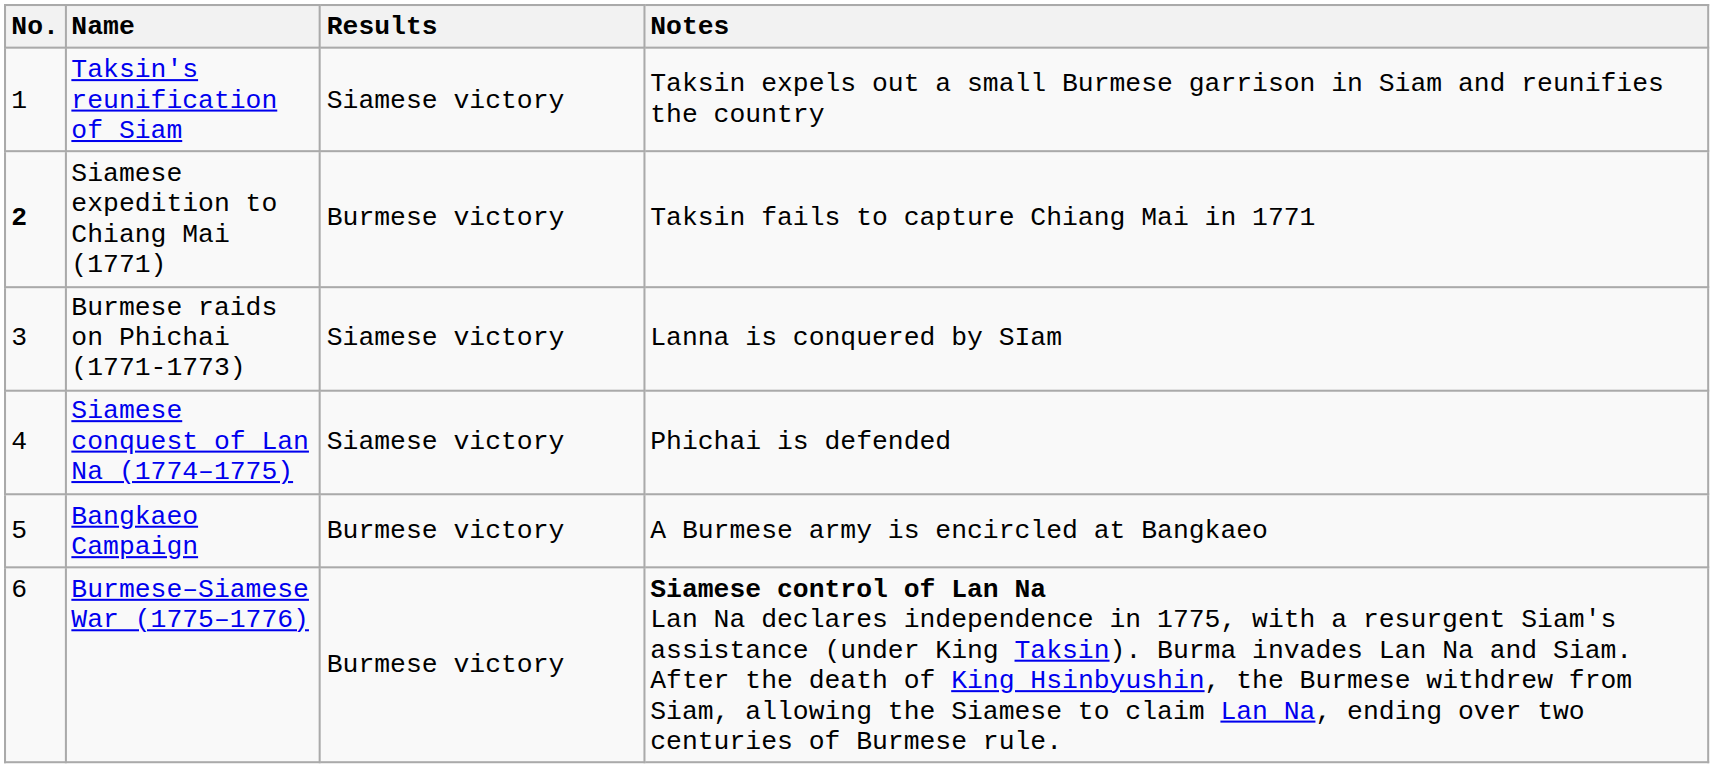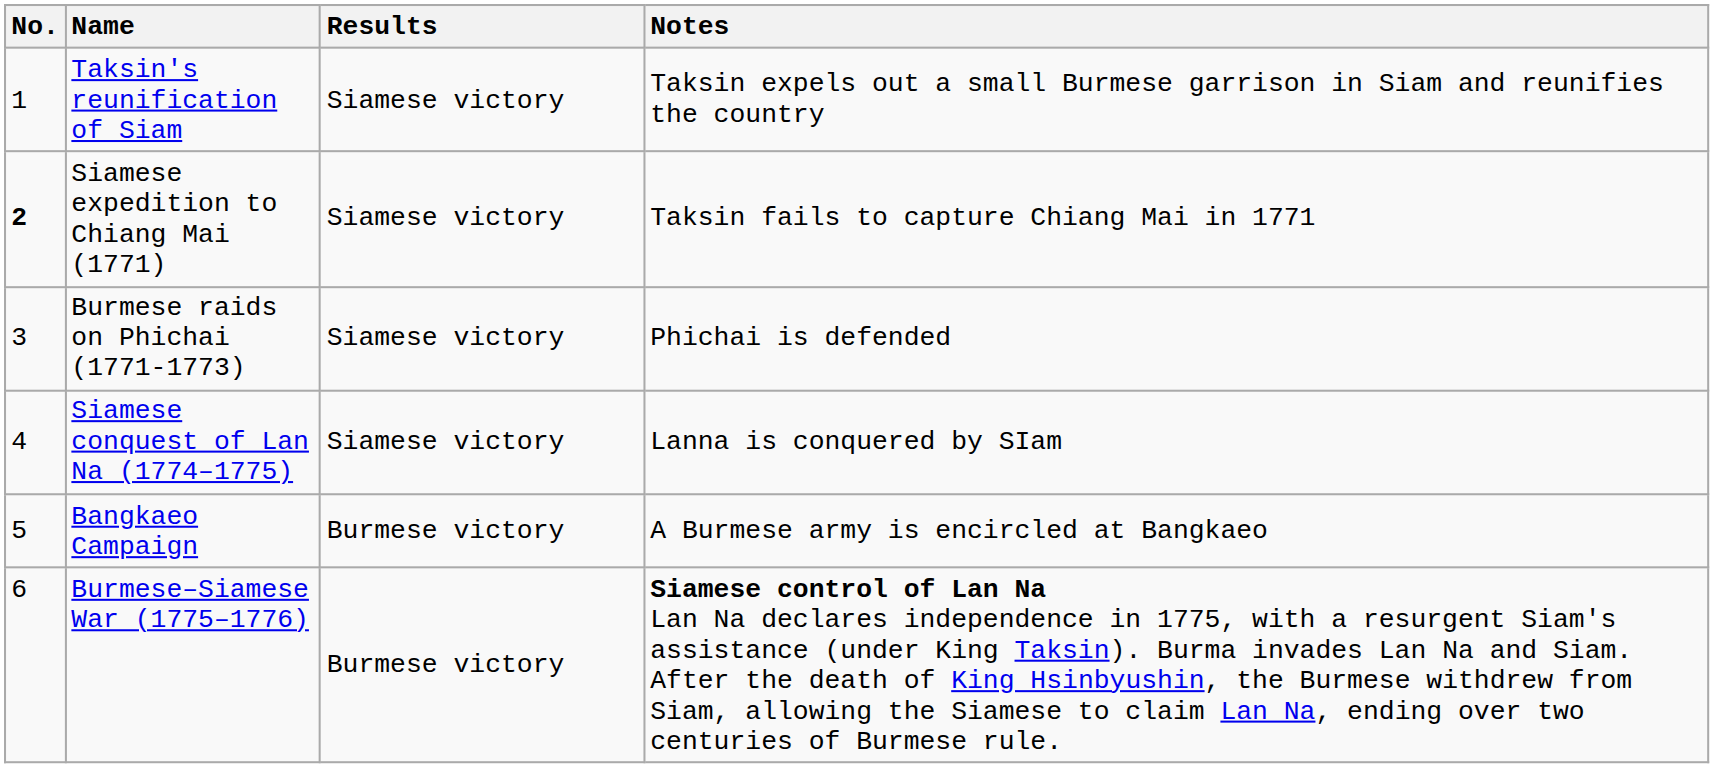(446, 219) Burmese victory -> (446, 219) Siamese victory
(856, 338) Lanna is conquered by SIam -> (801, 338) Phichai is defended
(801, 442) Phichai is defended -> (856, 442) Lanna is conquered by SIam
